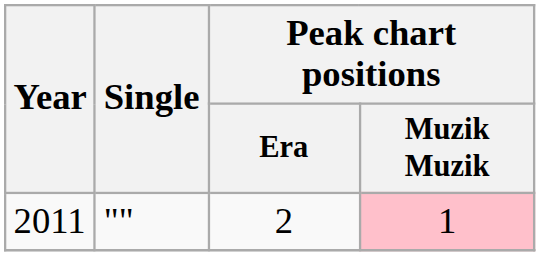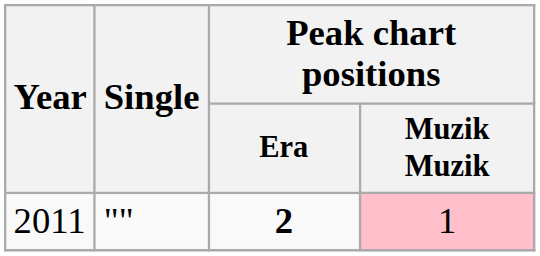(284, 220) normal -> (284, 220) bold
